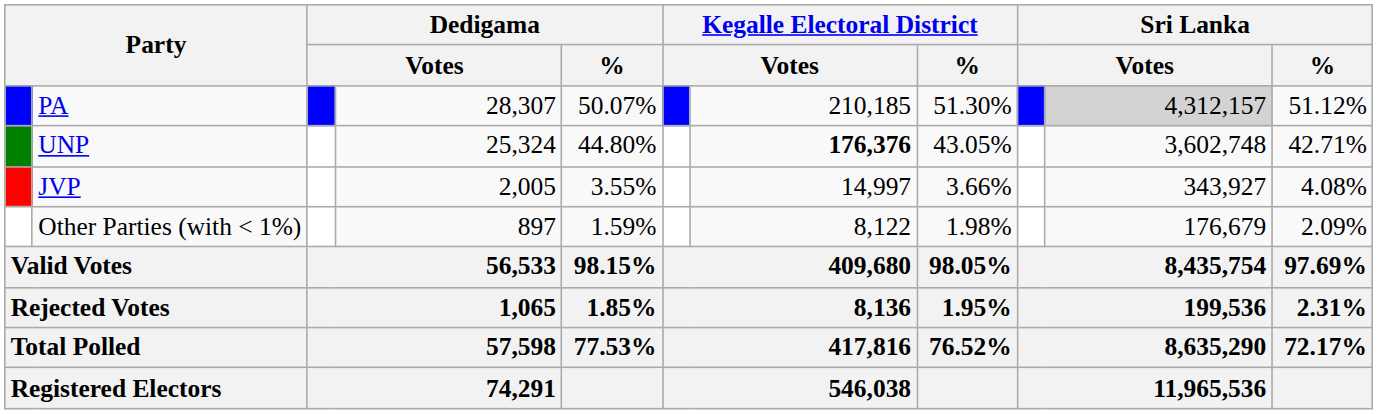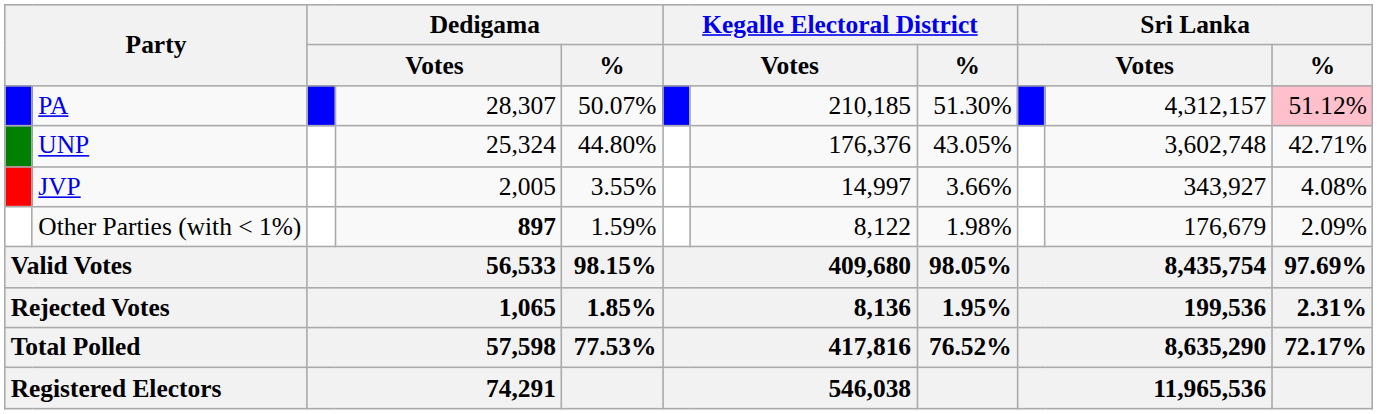(1215, 105) lightgrey background -> (1215, 105) no background
(1328, 105) no background -> (1328, 105) pink background
(870, 145) bold -> (870, 145) normal
(537, 226) normal -> (537, 226) bold
